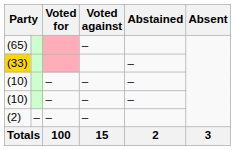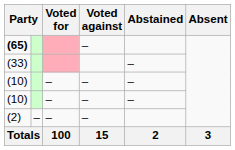(17, 44) normal -> (17, 44) bold
(17, 63) gold background -> (17, 63) no background
